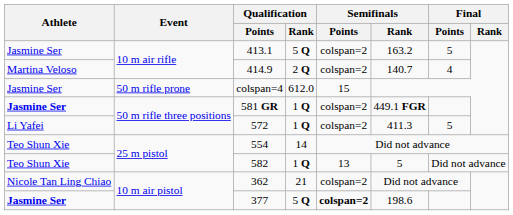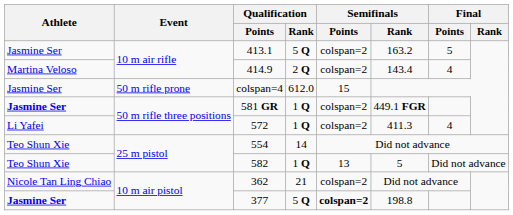(400, 69) 140.7 -> (400, 69) 143.4
(450, 125) 5 -> (450, 125) 4
(400, 200) 198.6 -> (400, 200) 198.8
